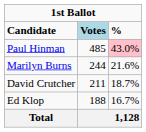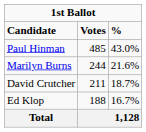(93, 30) lightblue background -> (93, 30) no background
(125, 48) pink background -> (125, 48) no background
